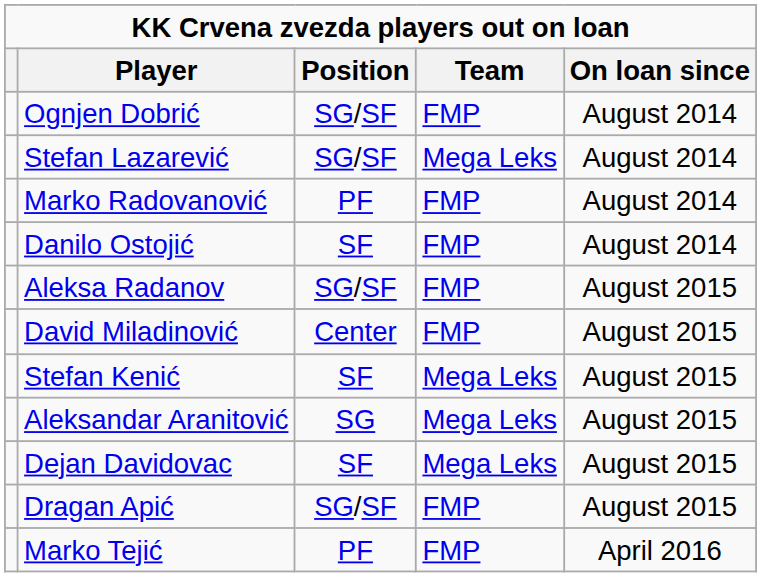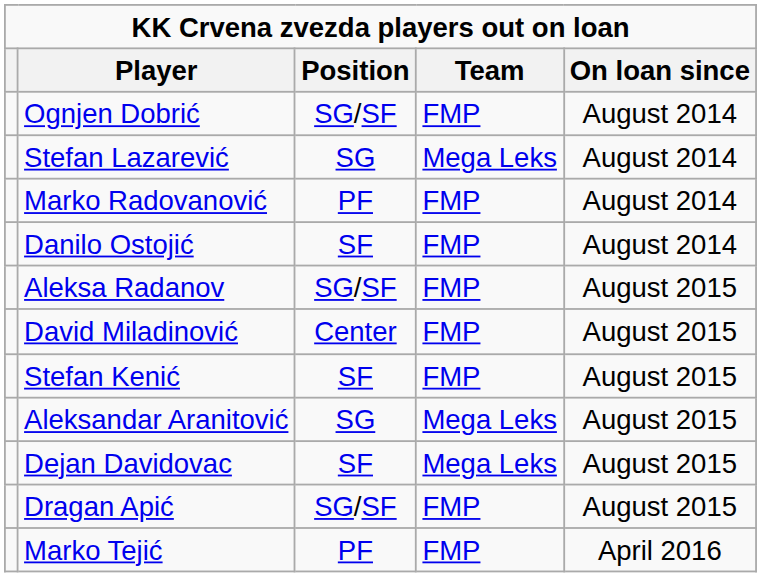(355, 158) SG/SF -> (355, 158) SG
(490, 375) Mega Leks -> (451, 375) FMP
